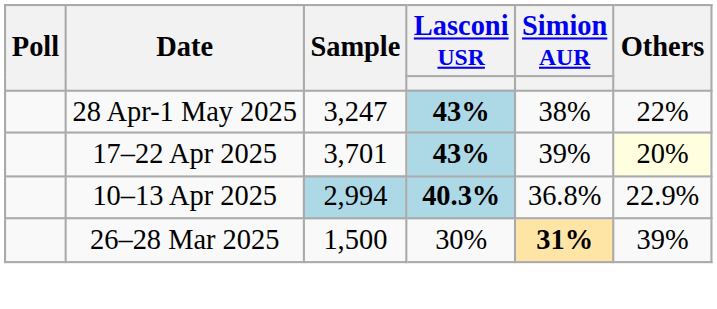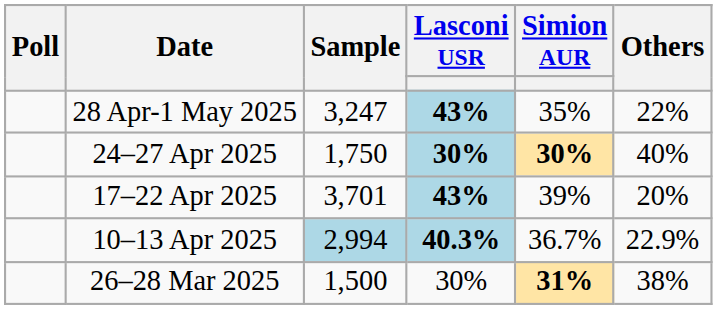(565, 110) 38% -> (565, 110) 35%
+ row: (185, 153)
(663, 153) lightyellow background -> (663, 196) no background
(565, 196) 36.8% -> (565, 239) 36.7%
(663, 239) 39% -> (663, 281) 38%
